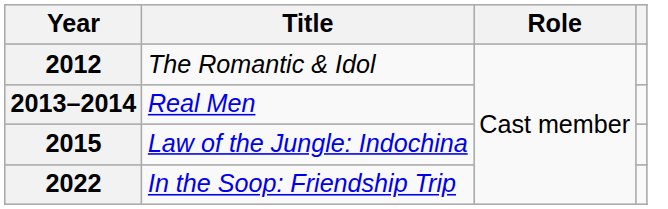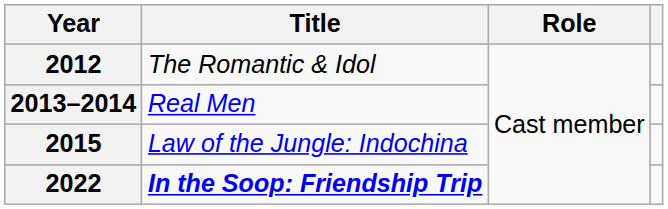(302, 183) normal -> (315, 183) bold
